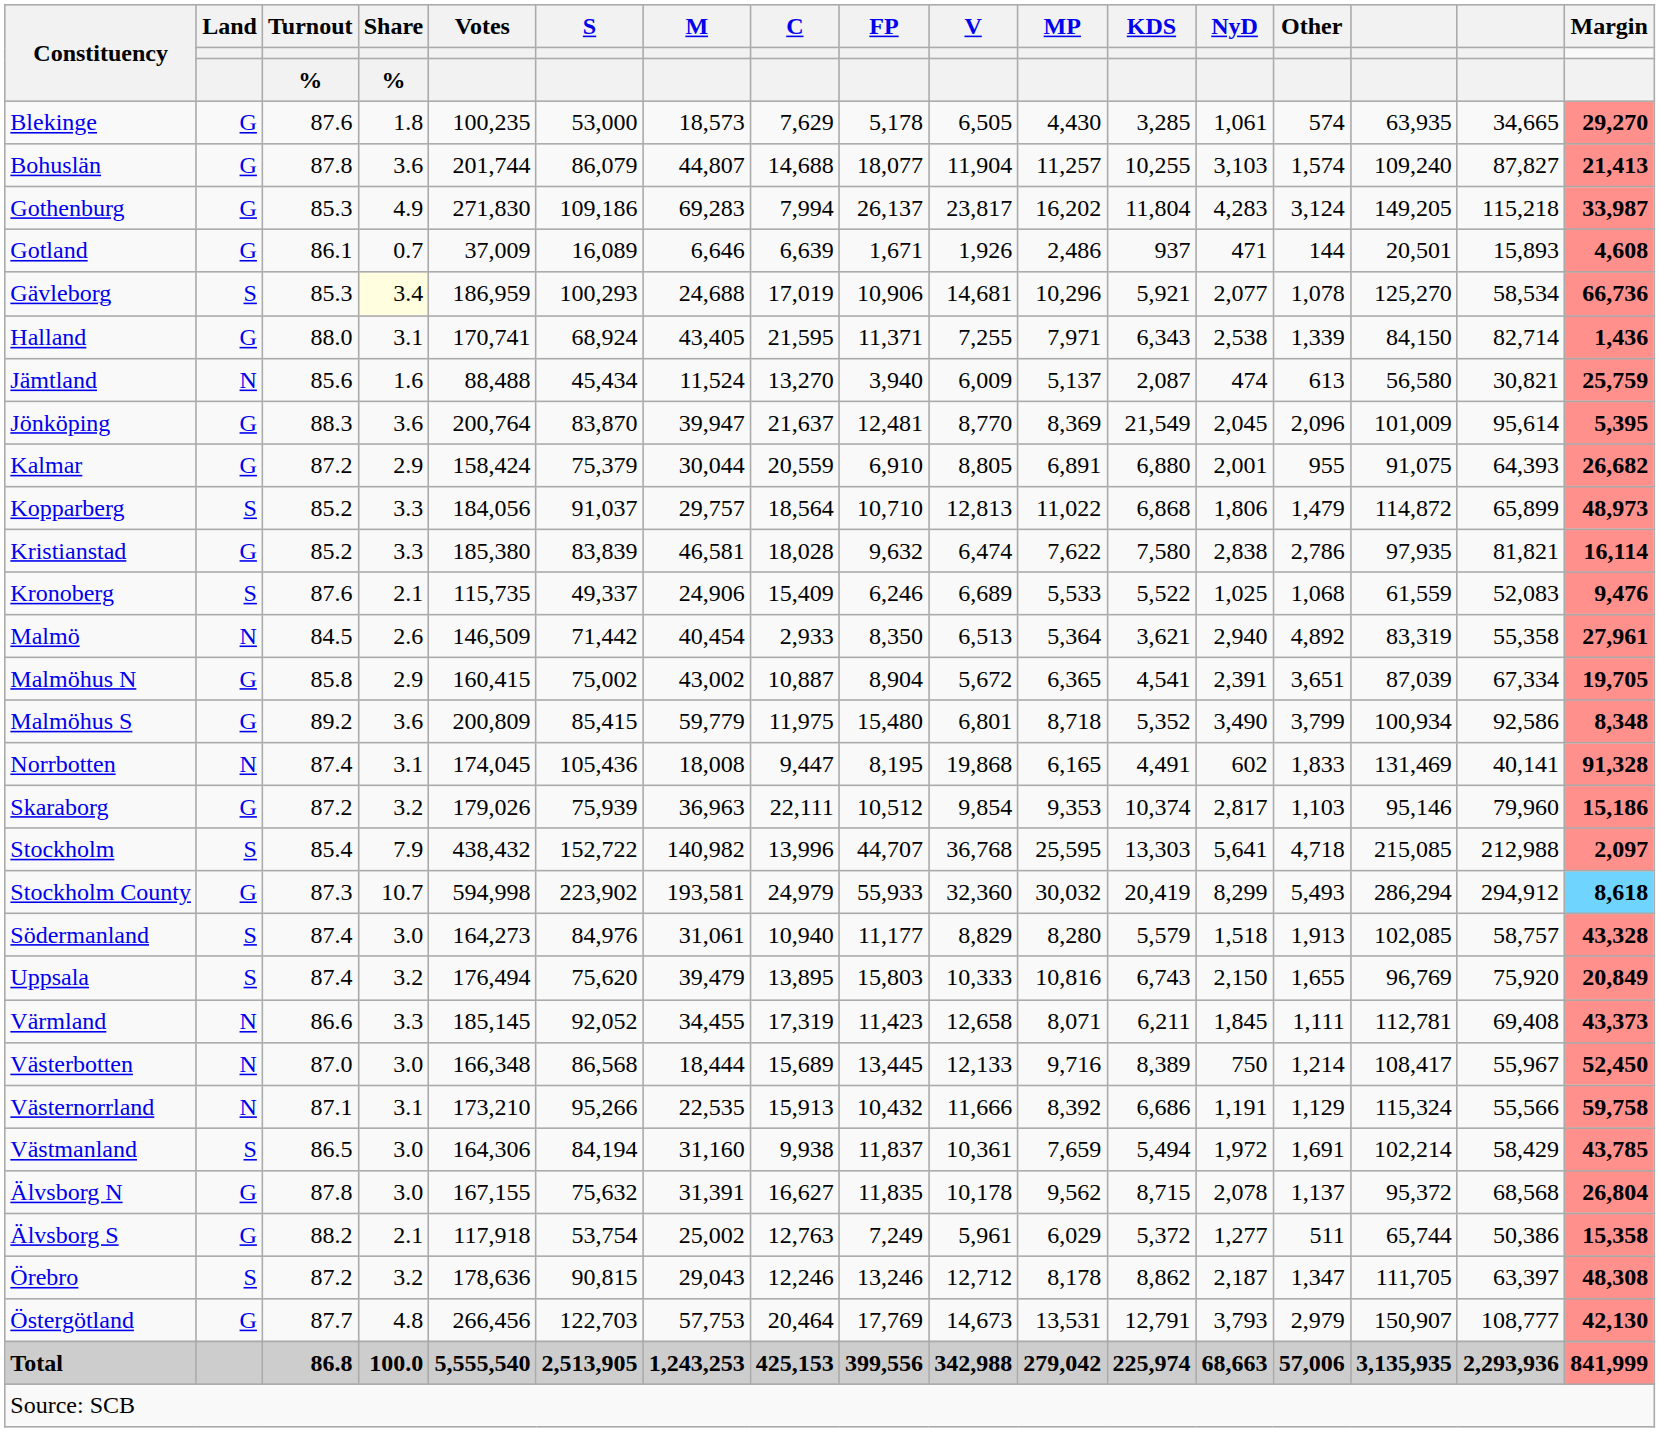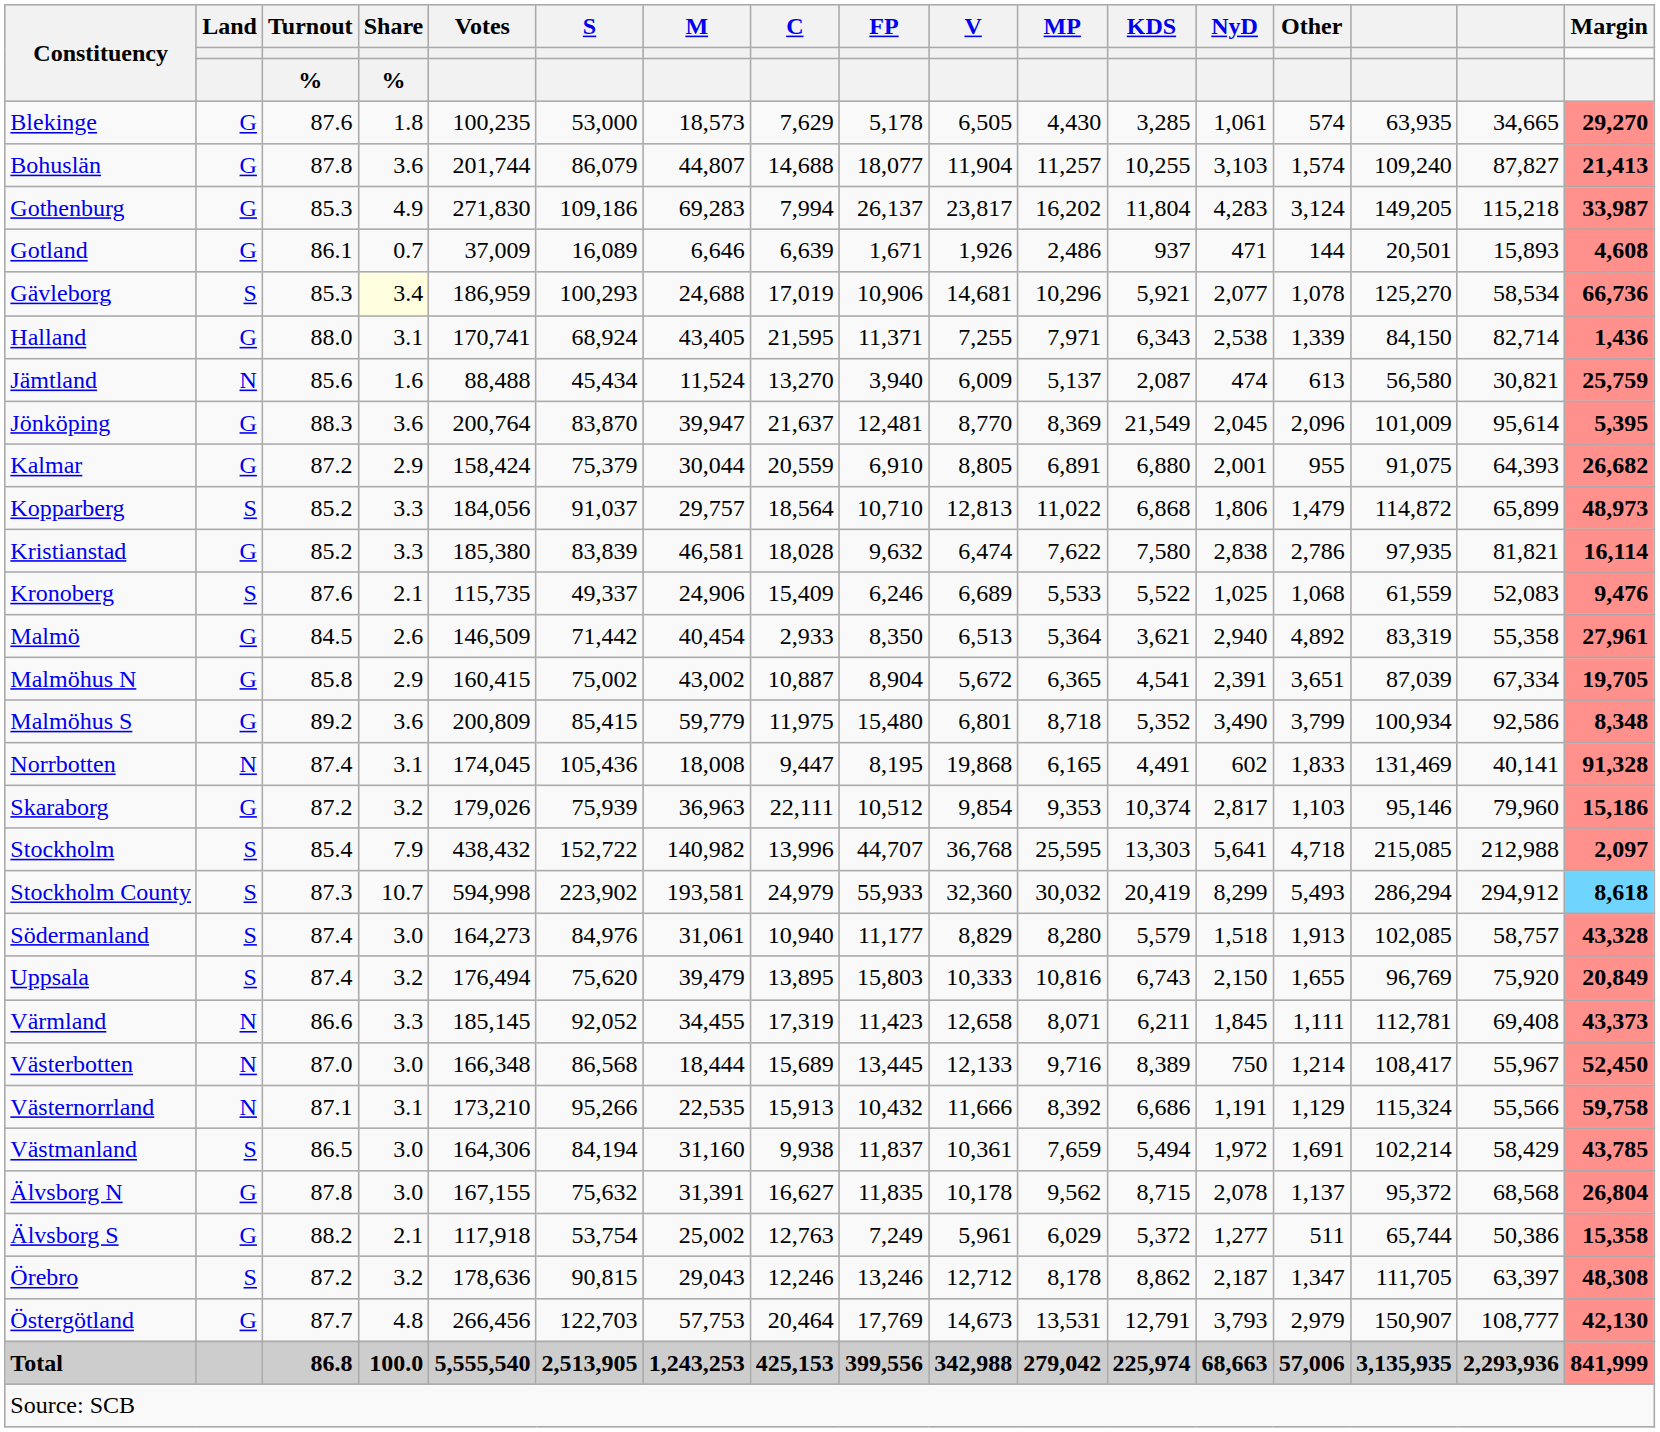(248, 635) N -> (248, 635) G
(248, 892) G -> (250, 892) S
